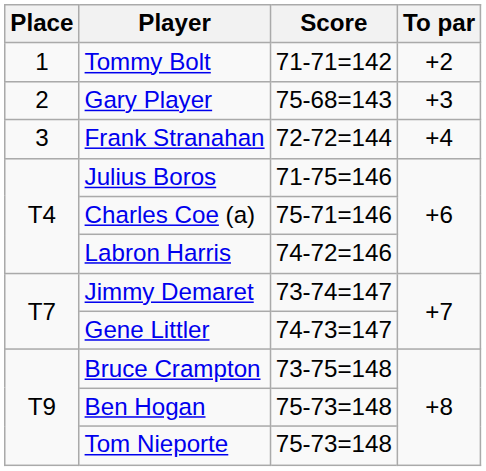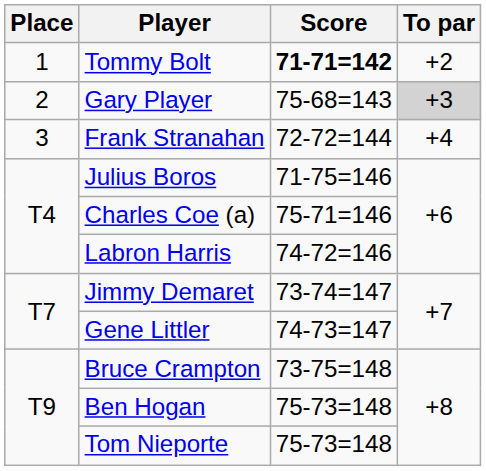(334, 61) normal -> (334, 61) bold
(439, 100) no background -> (439, 100) lightgrey background
